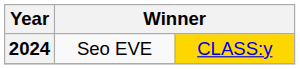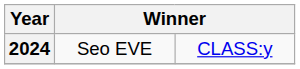(235, 48) gold background -> (235, 48) no background
